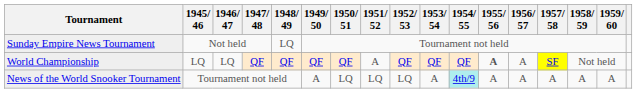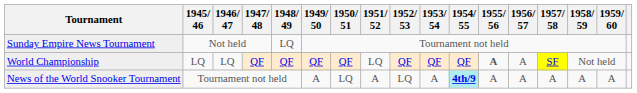(375, 61) A -> (375, 61) LQ
(375, 78) LQ -> (375, 78) A
(464, 78) normal -> (464, 78) bold
